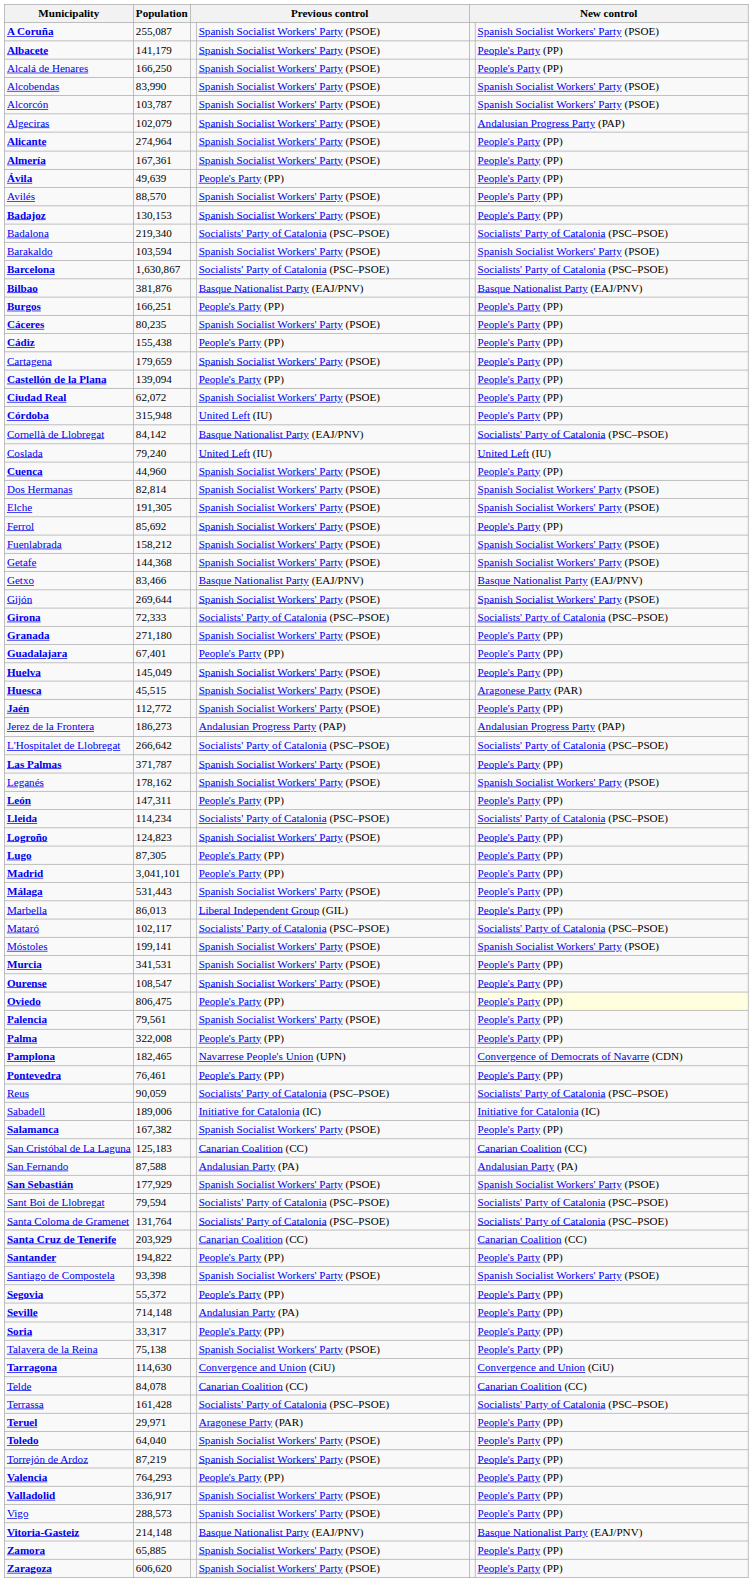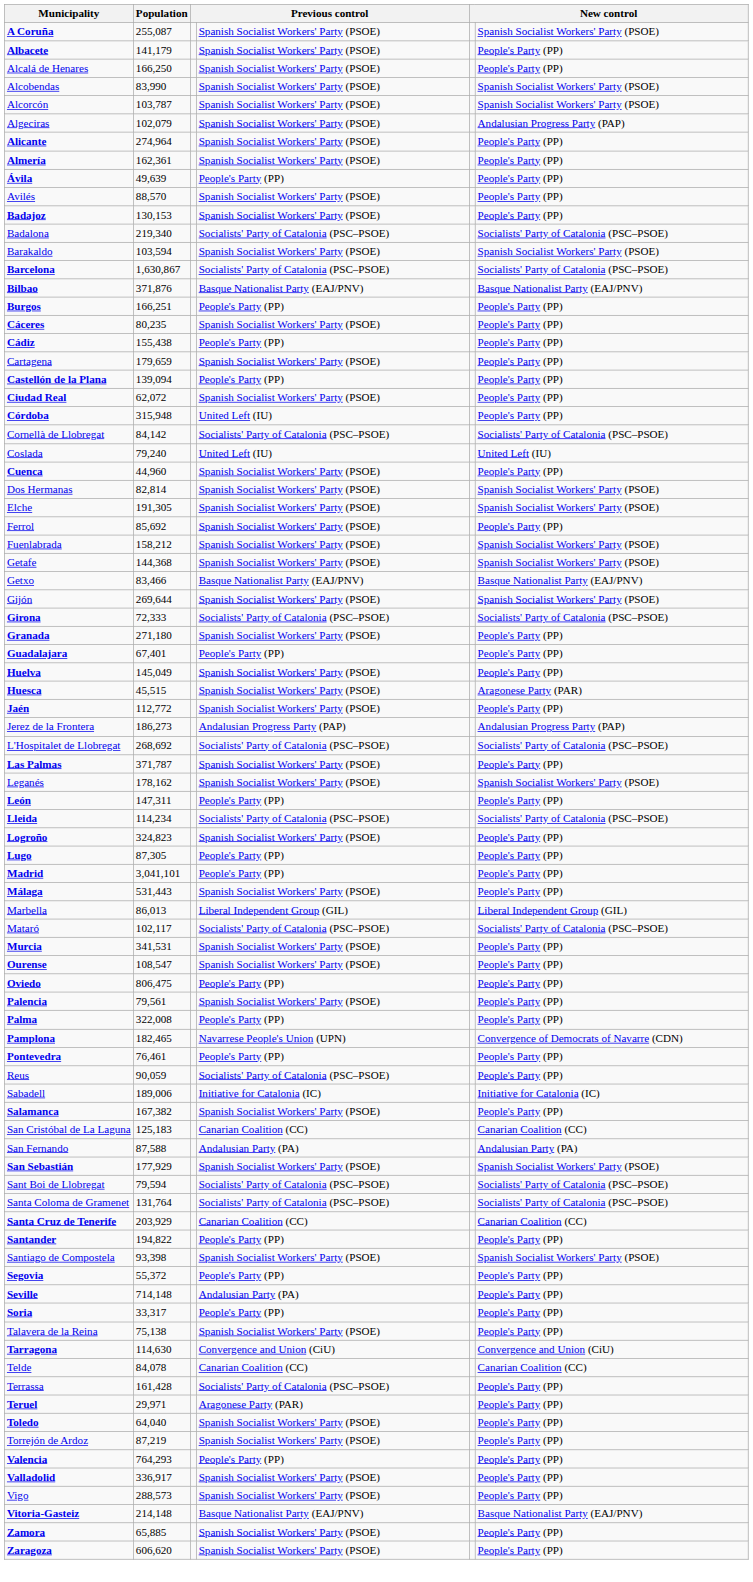(154, 160) 167,361 -> (154, 160) 162,361
(154, 288) 381,876 -> (154, 288) 371,876
(281, 434) Basque Nationalist Party (EAJ/PNV) -> (294, 434) Socialists' Party of Catalonia (PSC–PSOE)
(154, 745) 266,642 -> (154, 745) 268,692
(154, 837) 124,823 -> (154, 837) 324,823
(520, 910) People's Party (PP) -> (552, 910) Liberal Independent Group (GIL)
- row: (27, 946)
(520, 1001) lightyellow background -> (520, 983) no background
(573, 1093) Socialists' Party of Catalonia (PSC–PSOE) -> (520, 1074) People's Party (PP)
(573, 1404) Socialists' Party of Catalonia (PSC–PSOE) -> (520, 1386) People's Party (PP)
